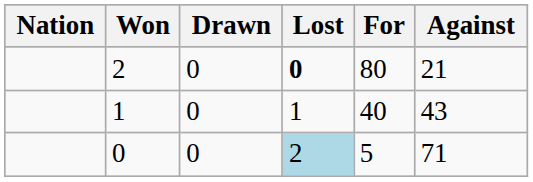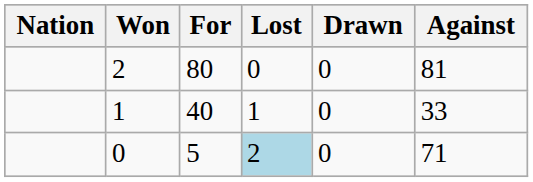columns swapped: (231, 25) <-> (384, 25)
(296, 68) bold -> (254, 68) normal
(434, 68) 21 -> (434, 68) 81
(434, 111) 43 -> (434, 111) 33
